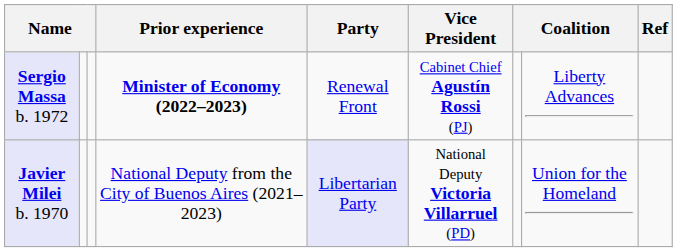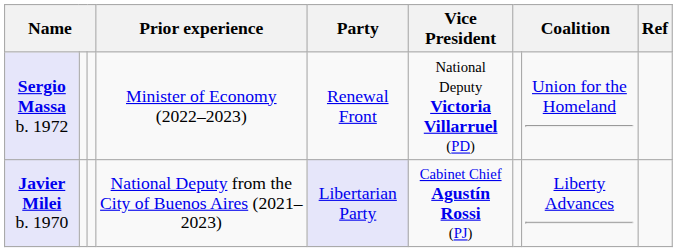(201, 95) bold -> (201, 105) normal
(461, 96) Cabinet Chief Agustín Rossi (PJ) -> (461, 106) National Deputy Victoria Villarruel (PD)
(579, 92) Liberty Advances -> (579, 101) Union for the Homeland
(461, 194) National Deputy Victoria Villarruel (PD) -> (461, 204) Cabinet Chief Agustín Rossi (PJ)
(579, 189) Union for the Homeland -> (579, 199) Liberty Advances
